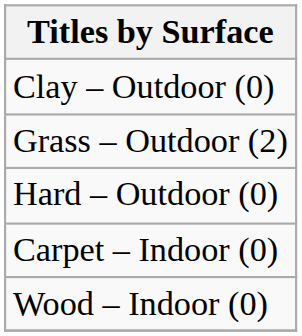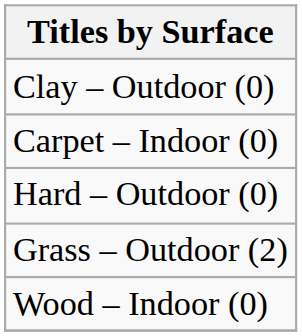(150, 140) Grass – Outdoor (2) -> (146, 140) Carpet – Indoor (0)
(146, 249) Carpet – Indoor (0) -> (150, 249) Grass – Outdoor (2)
